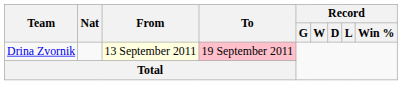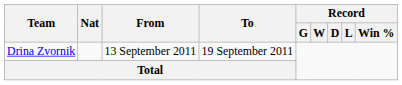(150, 51) lightyellow background -> (150, 51) no background
(247, 51) pink background -> (247, 51) no background
